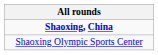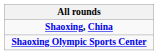(79, 42) normal -> (79, 42) bold
